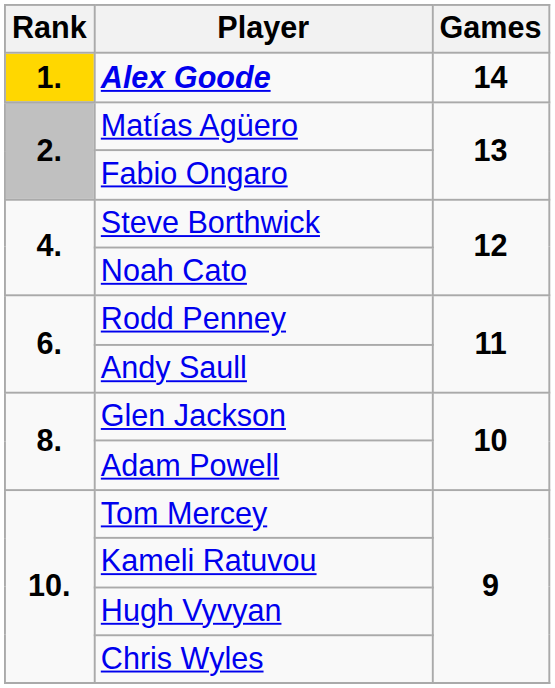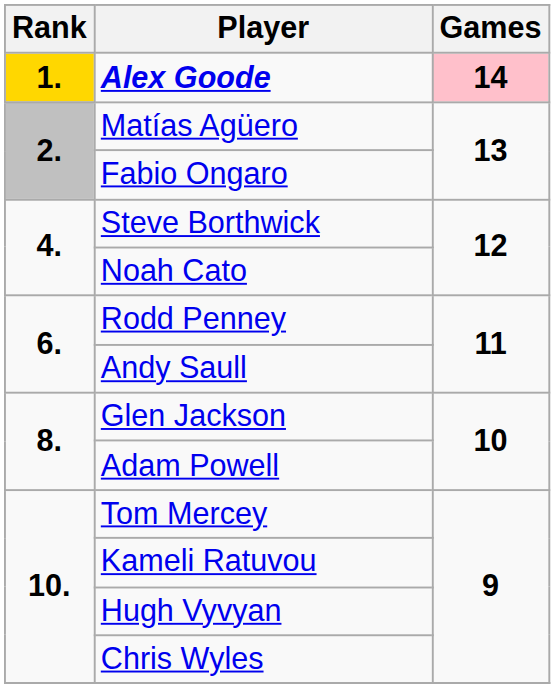(491, 77) no background -> (491, 77) pink background
